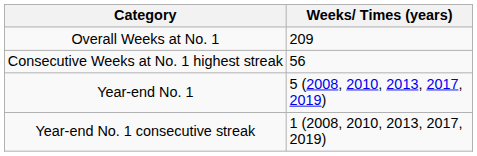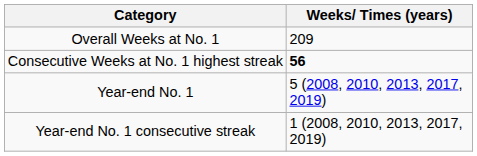(297, 61) normal -> (297, 61) bold
